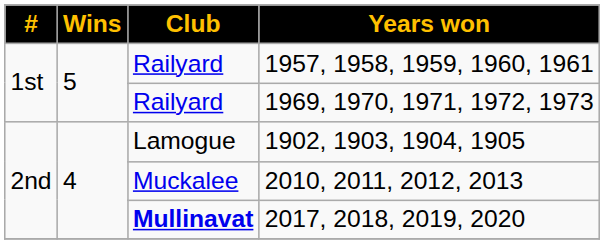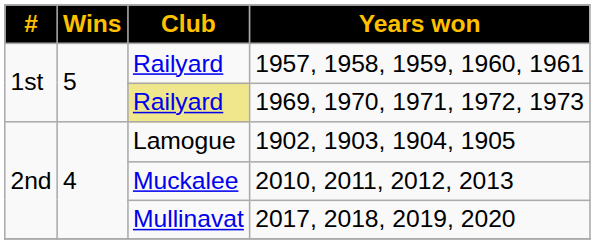(178, 102) no background -> (178, 102) khaki background
(193, 219) bold -> (188, 219) normal
